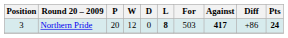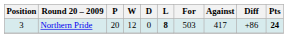(220, 25) bold -> (220, 25) normal
